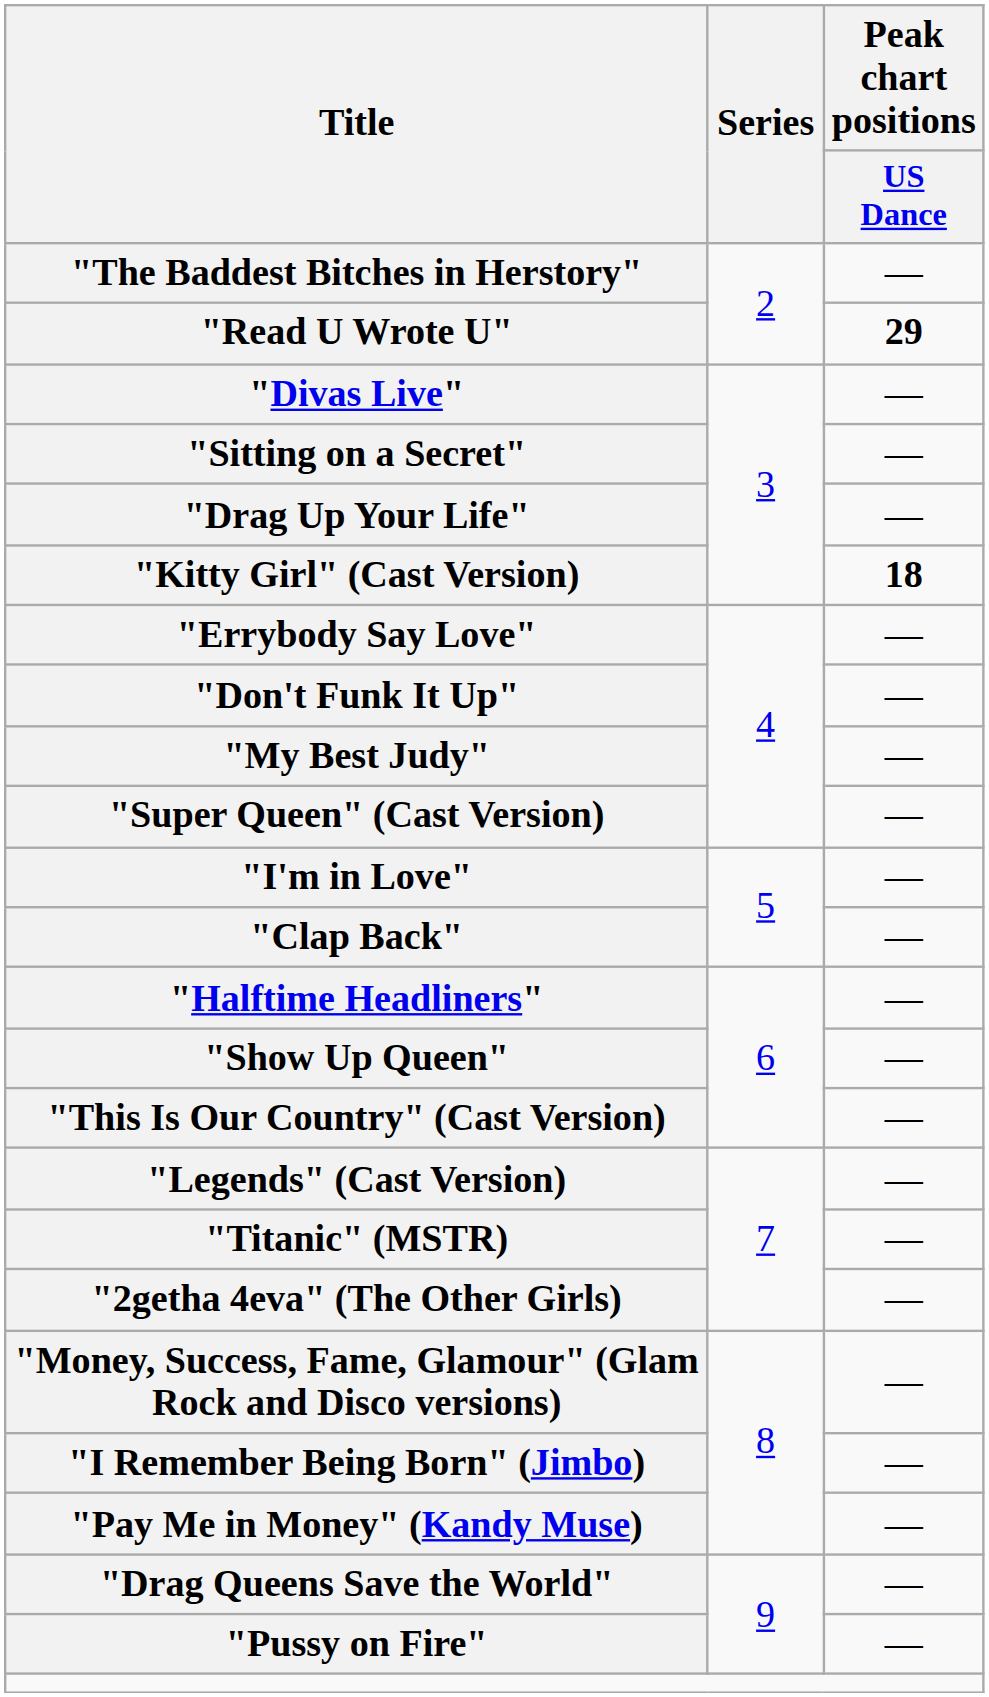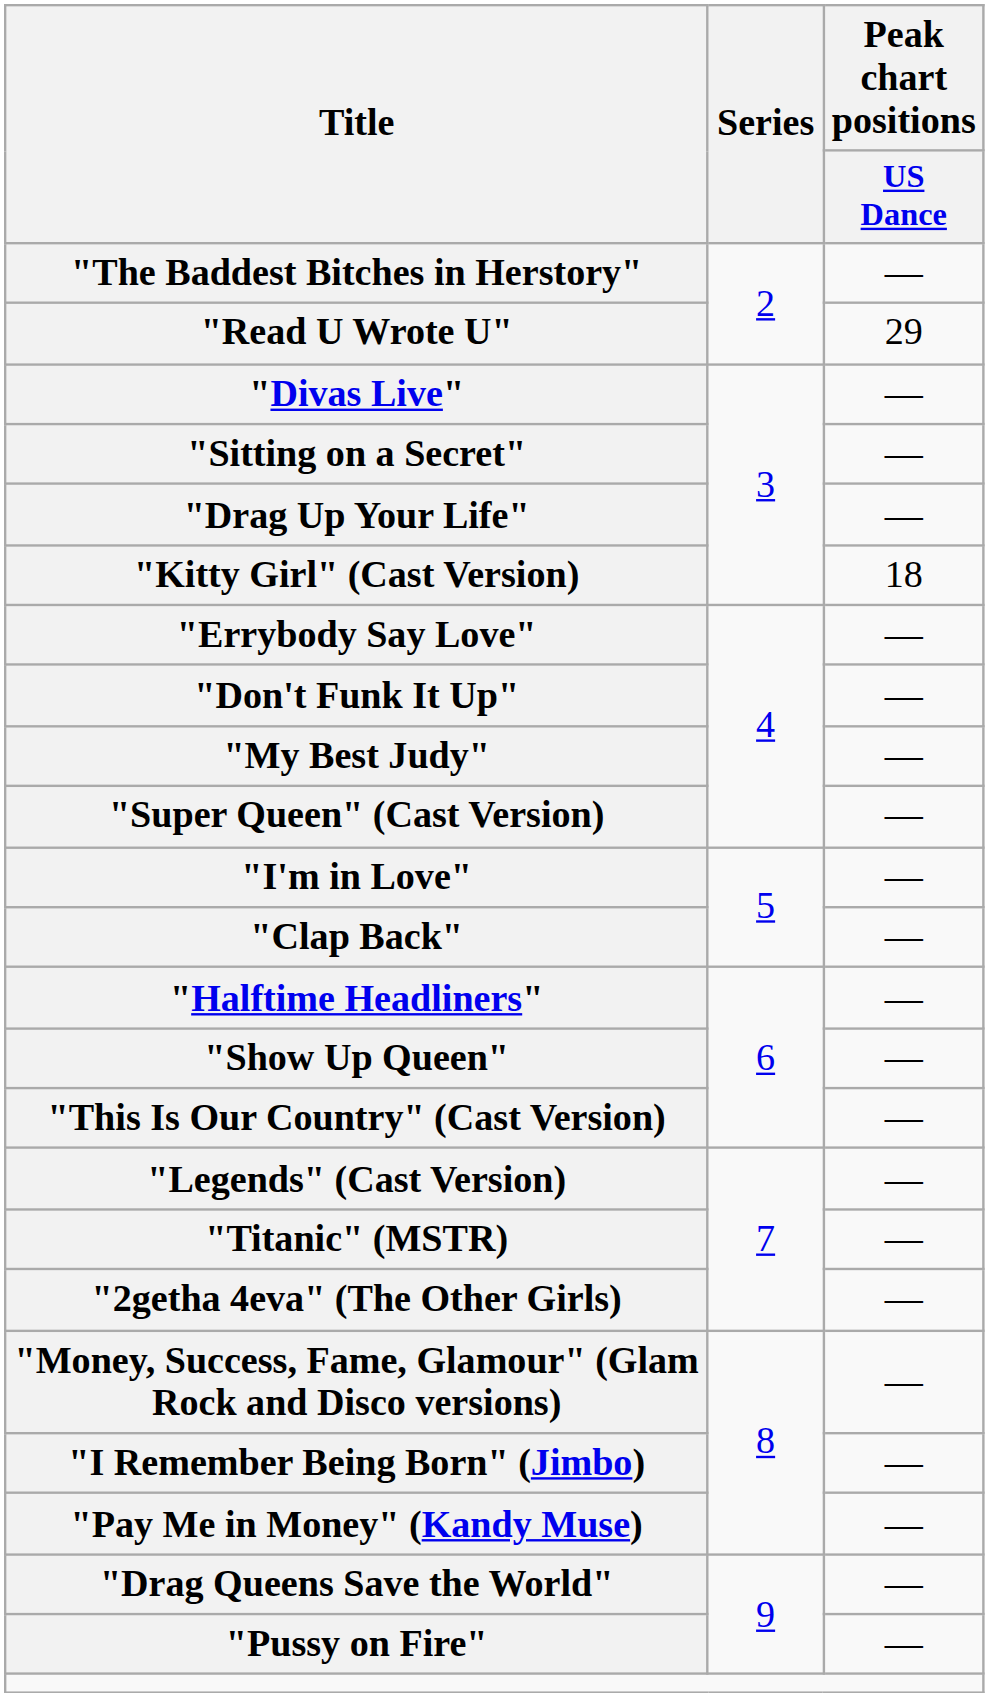(904, 332) bold -> (904, 332) normal
(904, 574) bold -> (904, 574) normal
